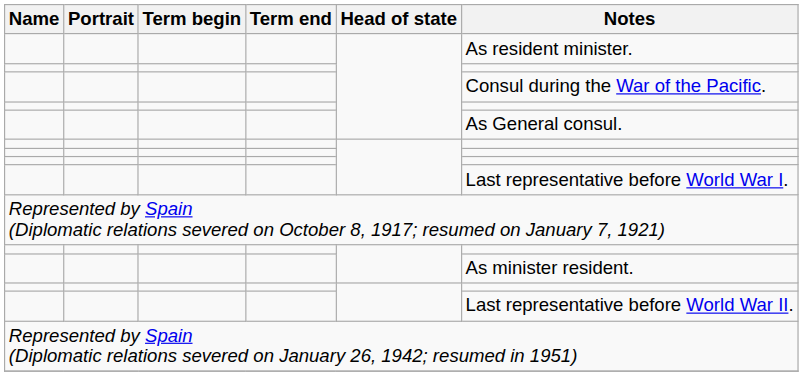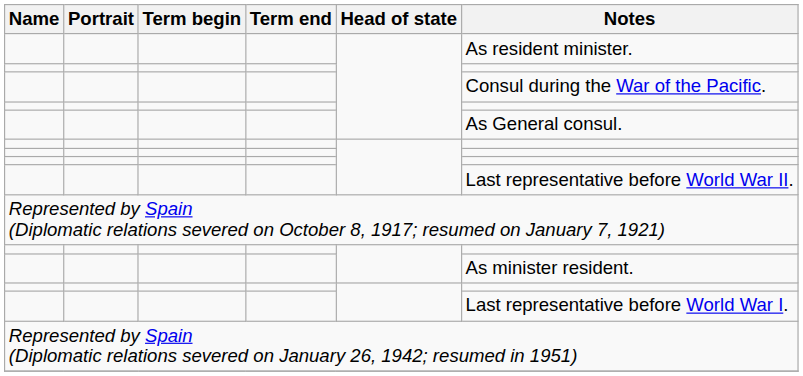(627, 179) Last representative before World War I. -> (630, 179) Last representative before World War II.
(630, 306) Last representative before World War II. -> (627, 306) Last representative before World War I.
